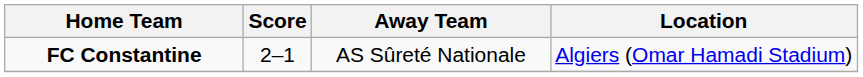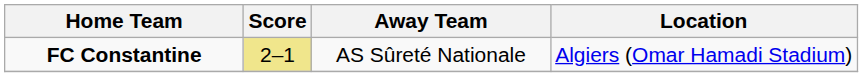(278, 54) no background -> (278, 54) khaki background
